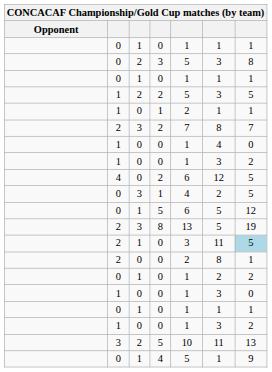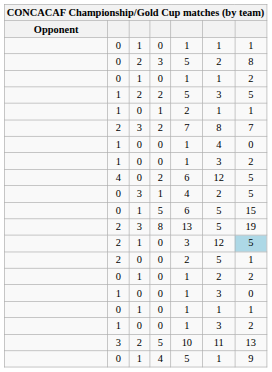(219, 62) 3 -> (219, 62) 2
(251, 78) 1 -> (251, 78) 2
(251, 210) 12 -> (251, 210) 15
(219, 243) 11 -> (219, 243) 12
(219, 260) 8 -> (219, 260) 5
